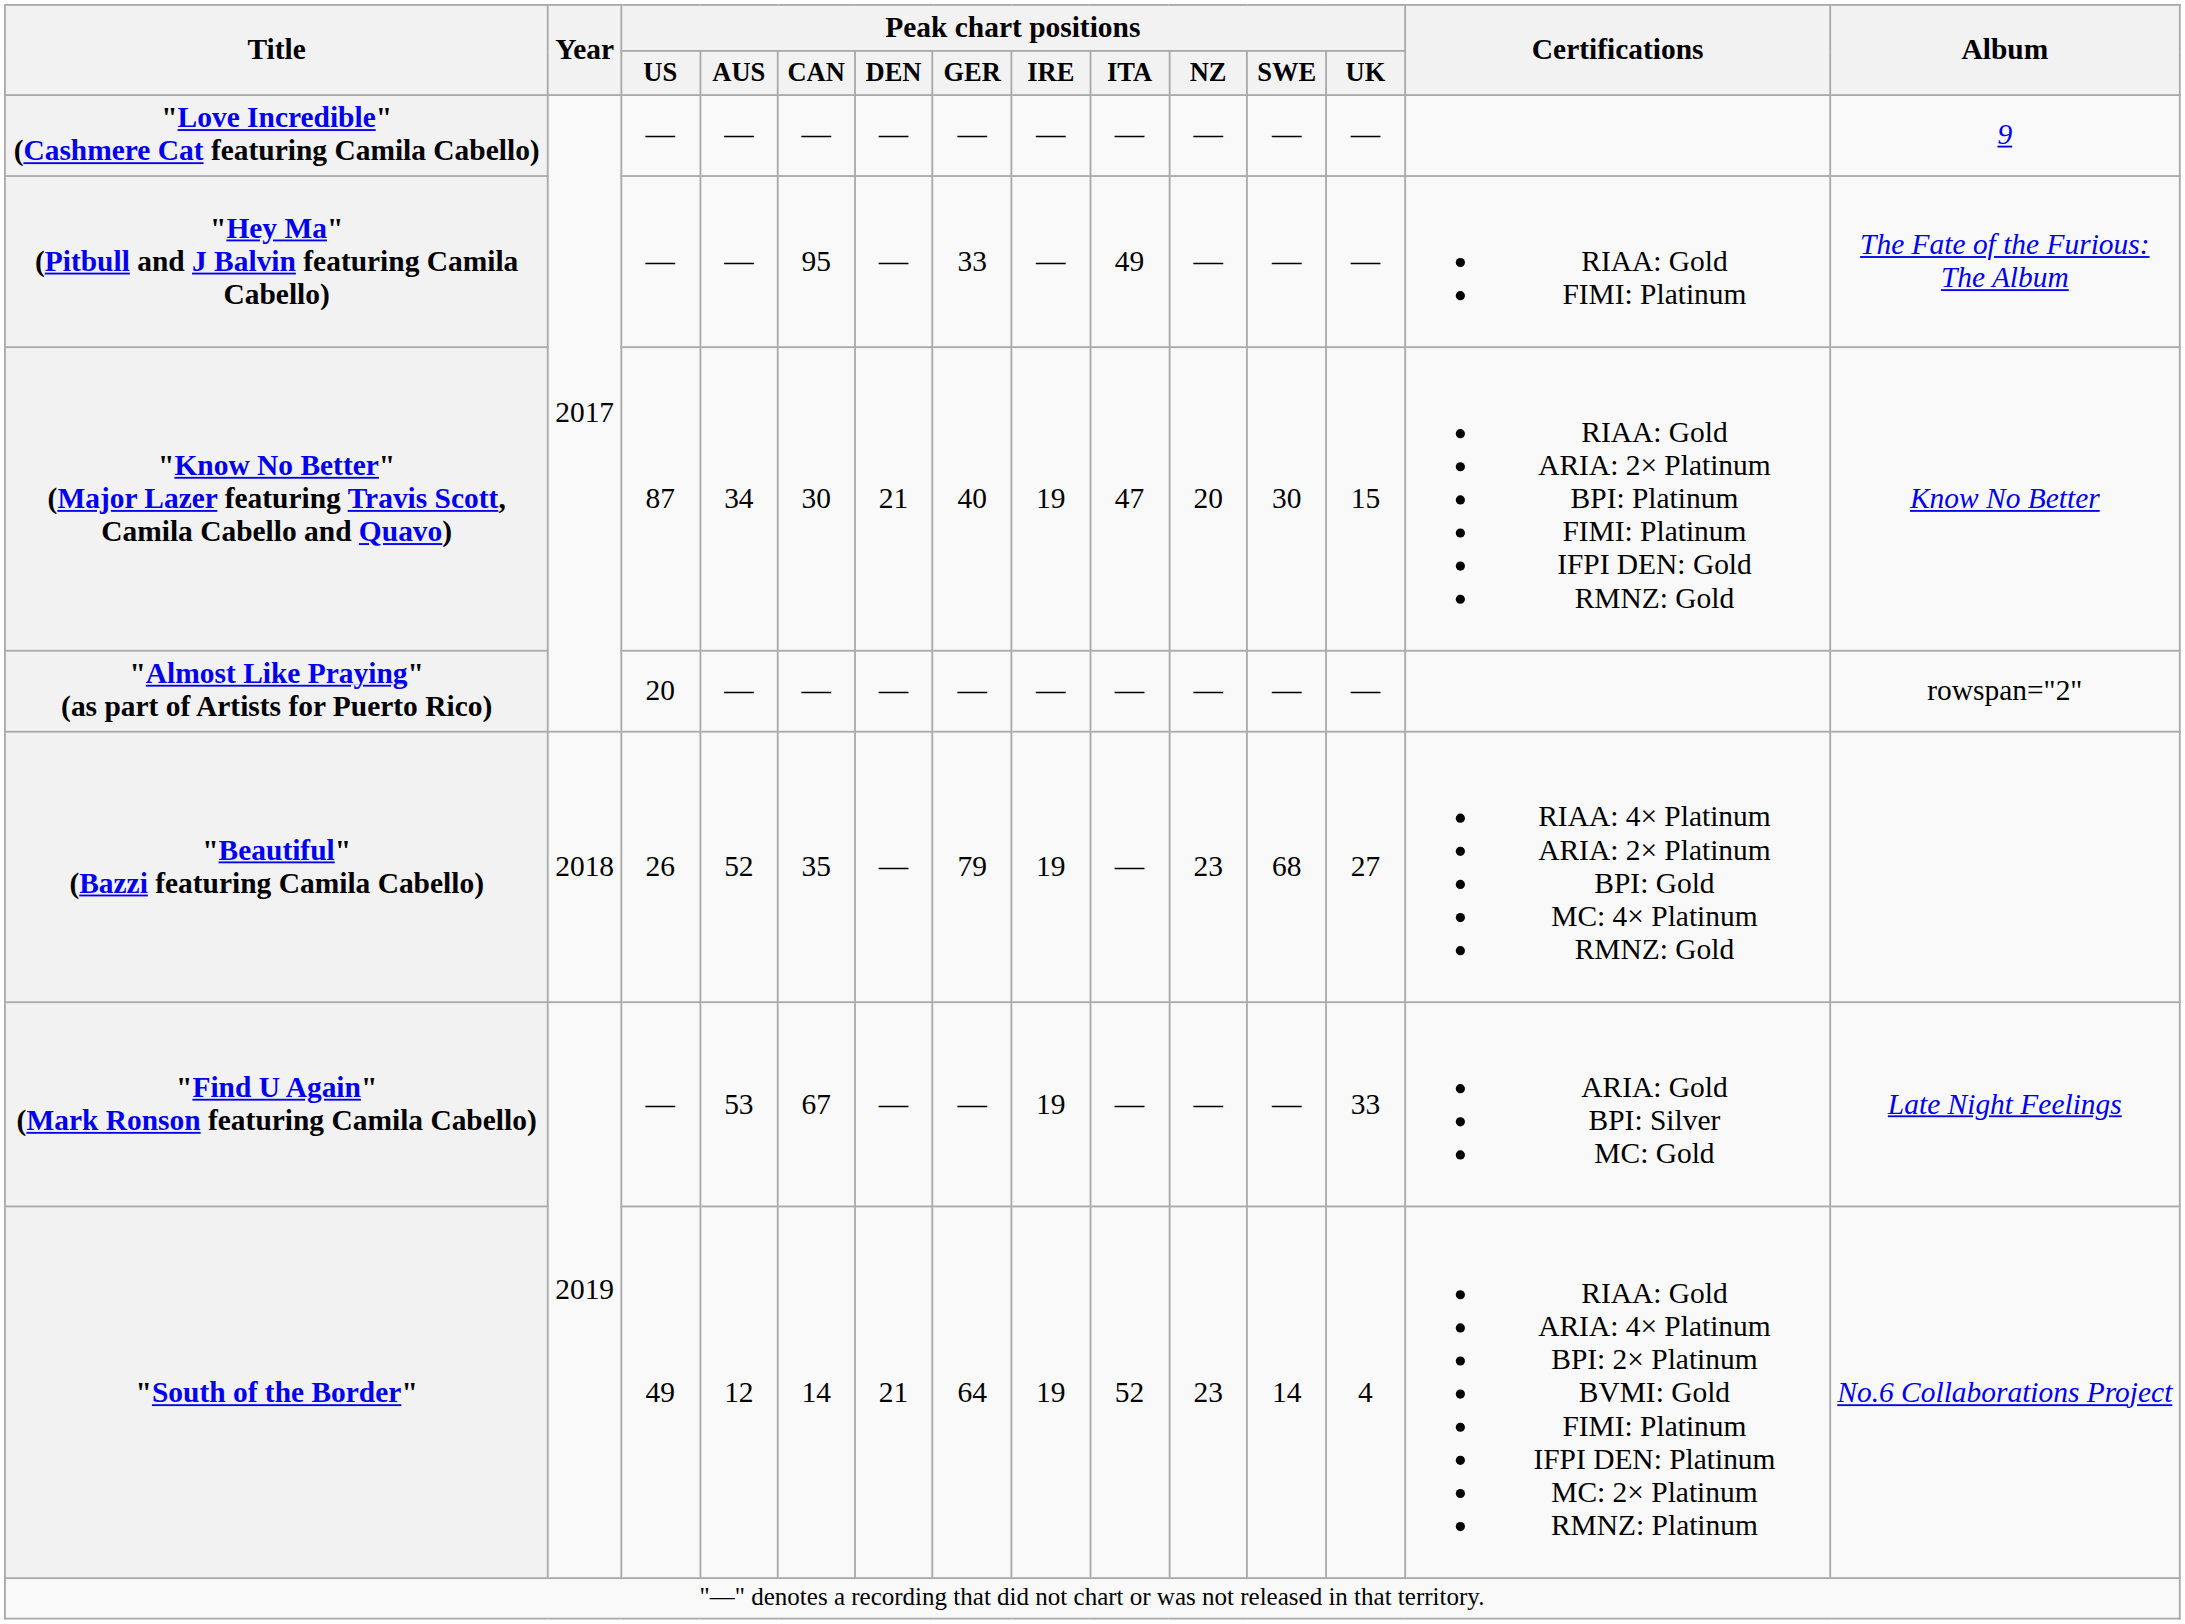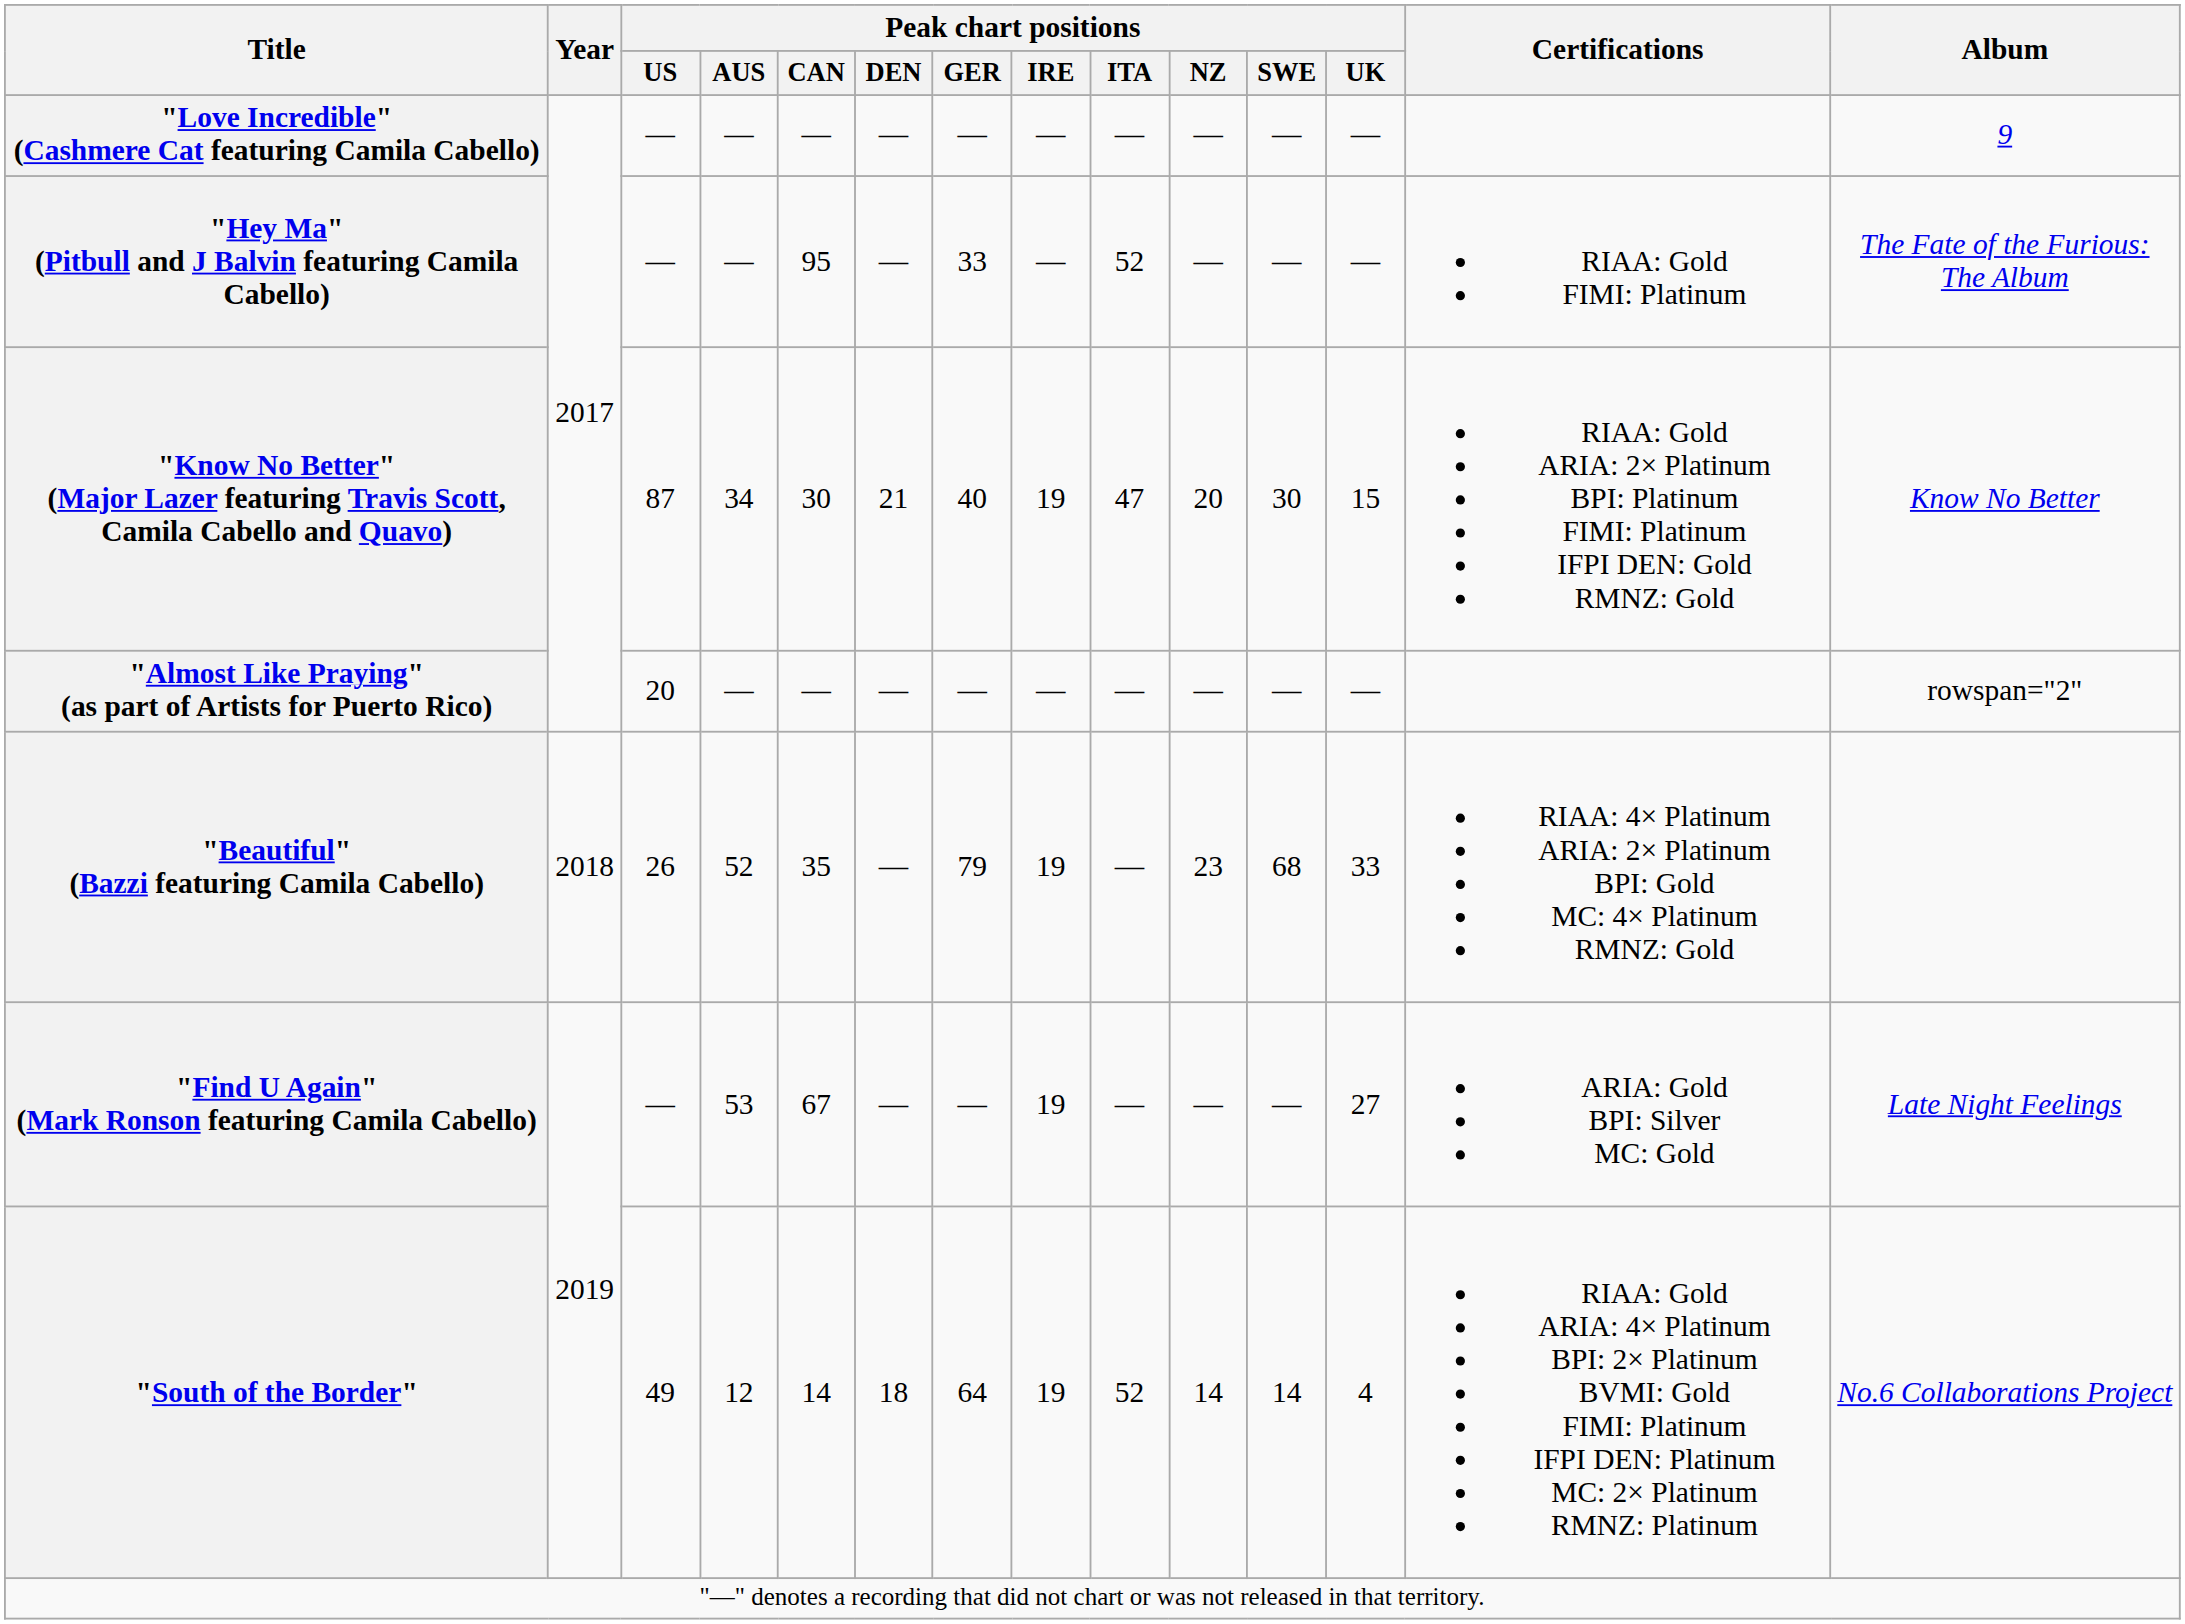(1129, 260) 49 -> (1129, 260) 52
(1365, 866) 27 -> (1365, 866) 33
(1365, 1104) 33 -> (1365, 1104) 27
(893, 1391) 21 -> (893, 1391) 18
(1208, 1391) 23 -> (1208, 1391) 14
